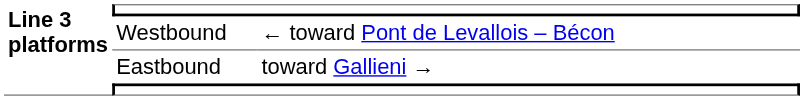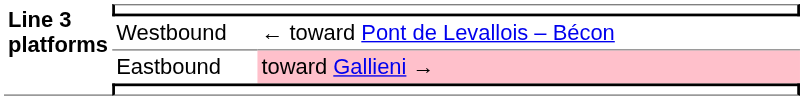(348, 66) no background -> (348, 66) pink background
